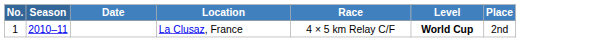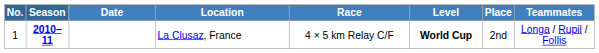+ column: (554, 13)
(48, 29) normal -> (47, 35) bold
